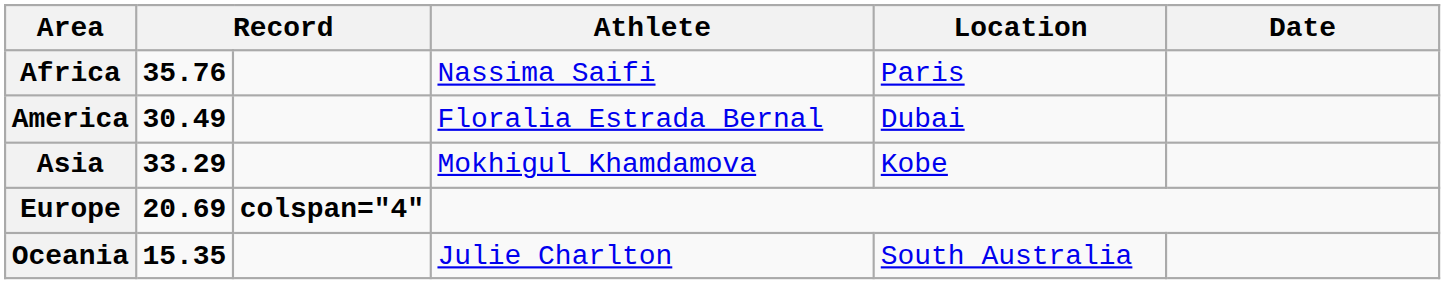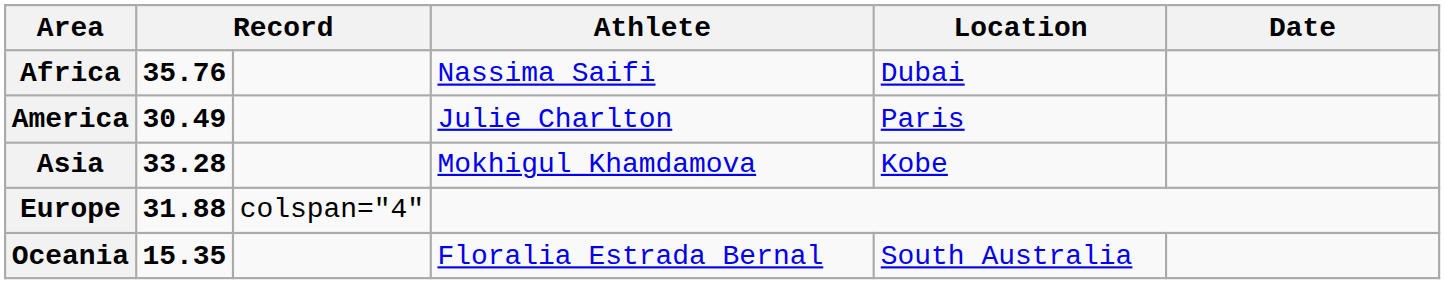(923, 73) Paris -> (923, 73) Dubai
(630, 119) Floralia Estrada Bernal -> (555, 119) Julie Charlton
(923, 119) Dubai -> (923, 119) Paris
(184, 165) 33.29 -> (184, 165) 33.28
(184, 210) 20.69 -> (184, 210) 31.88
(332, 210) bold -> (332, 210) normal
(555, 256) Julie Charlton -> (630, 256) Floralia Estrada Bernal
